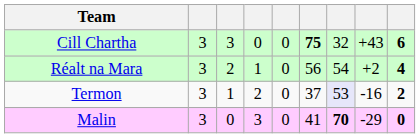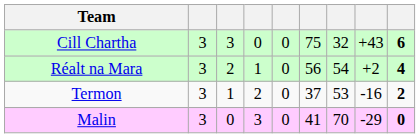(313, 42) bold -> (313, 42) normal
(341, 94) lavender background -> (341, 94) no background
(341, 119) bold -> (341, 119) normal
